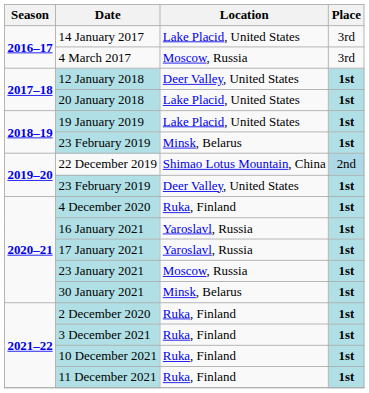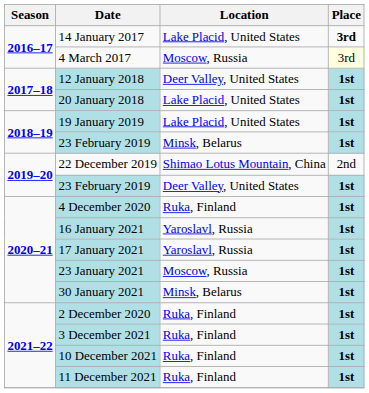(346, 36) normal -> (346, 36) bold
(346, 57) no background -> (346, 57) lightyellow background
(346, 164) lightblue background -> (346, 164) no background
